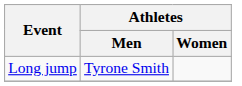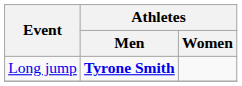(127, 69) normal -> (129, 69) bold
